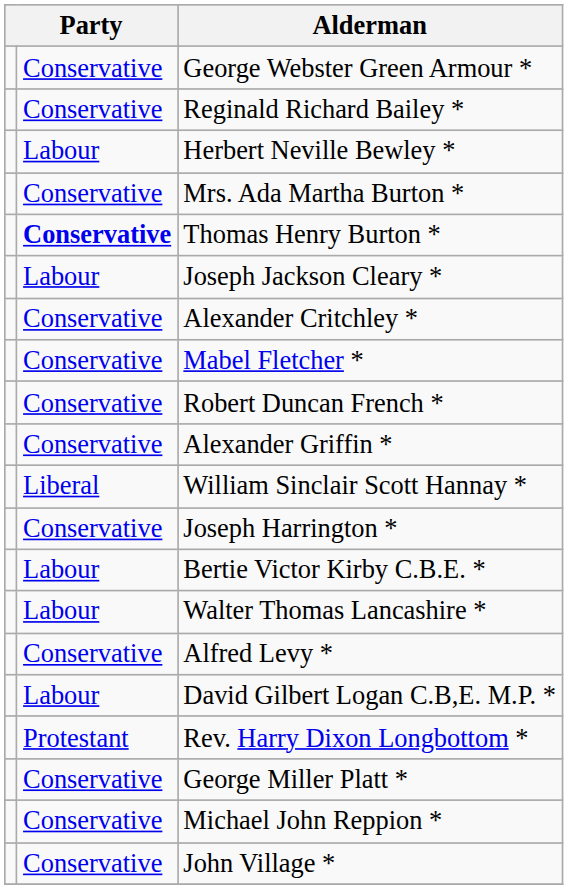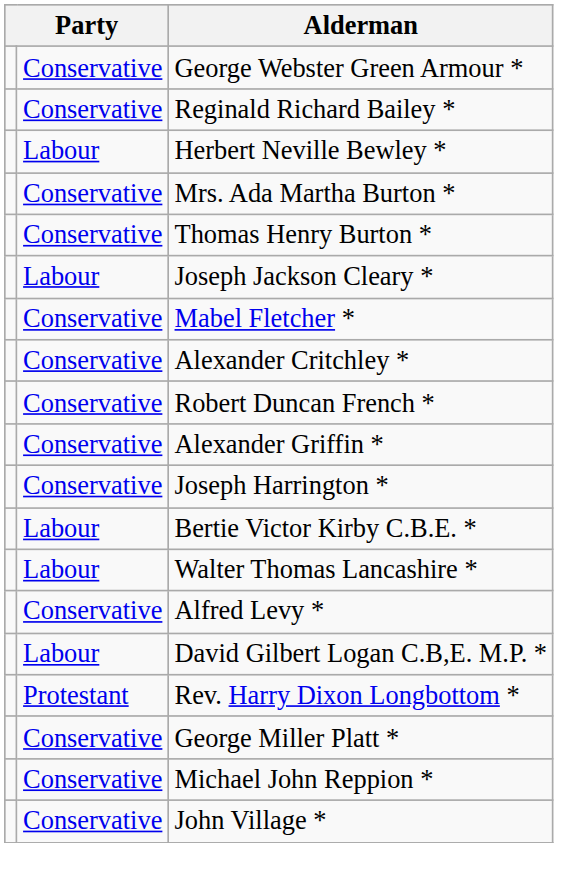(97, 234) bold -> (93, 234) normal
rows swapped: (301, 318) <-> (274, 360)
- row: (355, 485)
